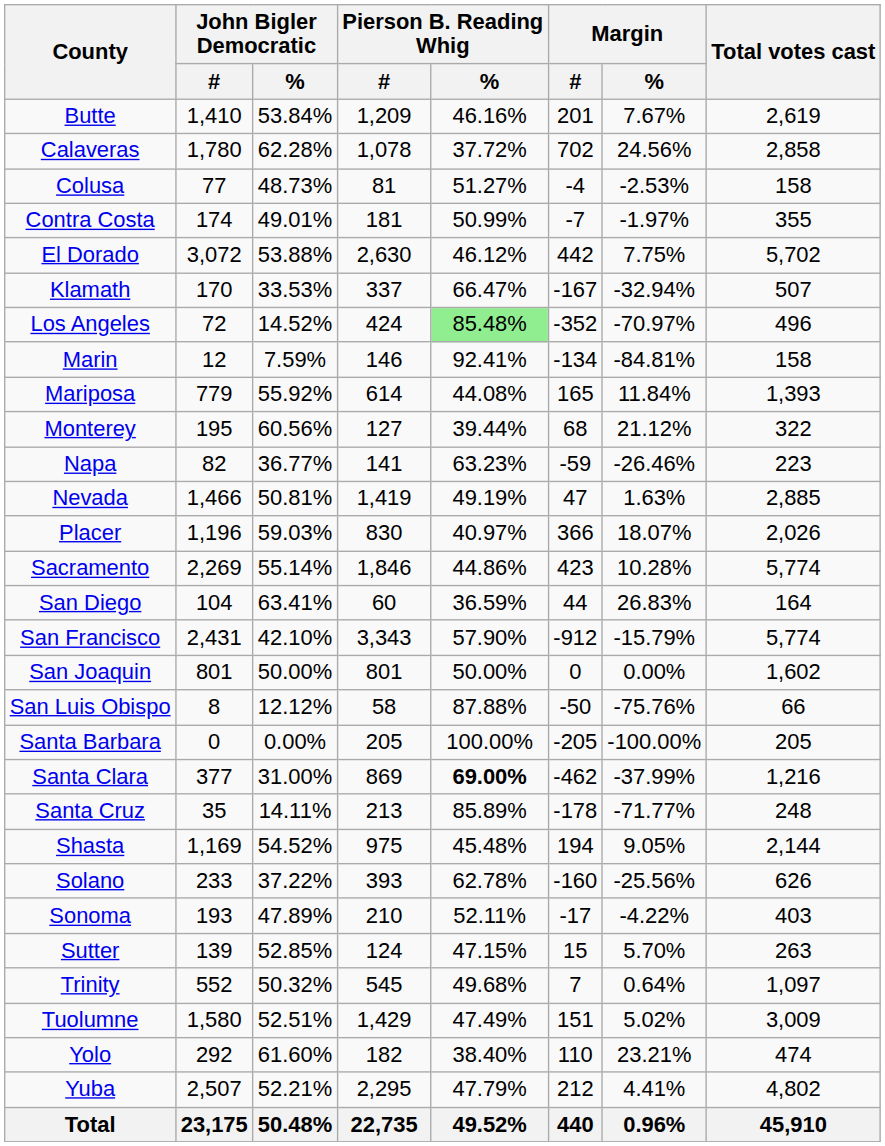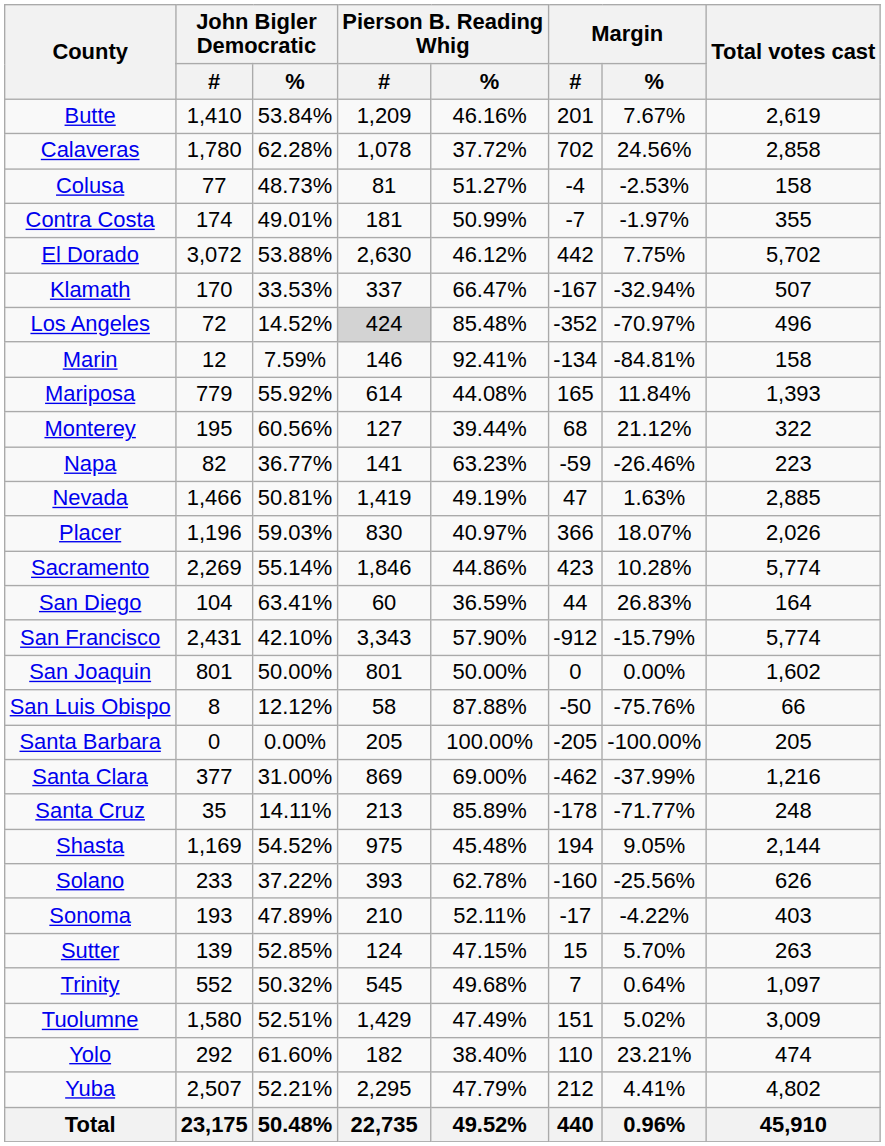(384, 324) no background -> (384, 324) lightgrey background
(490, 324) lightgreen background -> (490, 324) no background
(490, 776) bold -> (490, 776) normal
